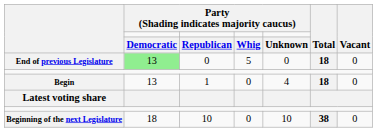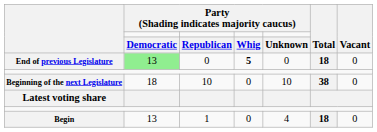(249, 61) normal -> (249, 61) bold
rows swapped: (64, 82) <-> (64, 119)
